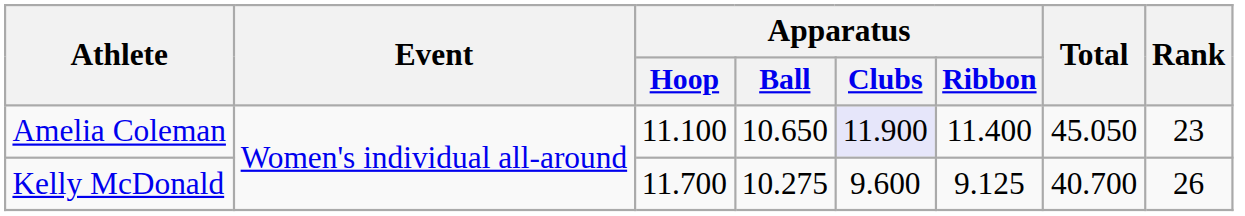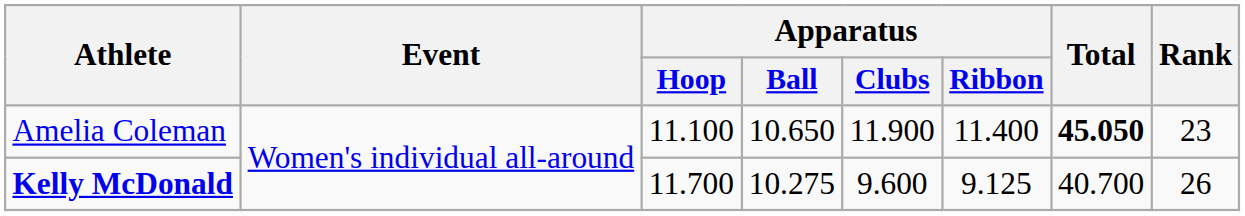(885, 131) lavender background -> (892, 131) no background
(1094, 131) normal -> (1101, 131) bold
(118, 183) normal -> (123, 183) bold
